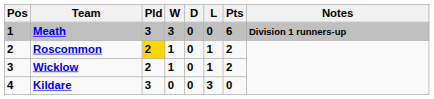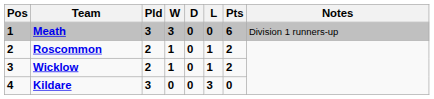(298, 31) bold -> (294, 32) normal
(148, 49) gold background -> (148, 49) no background
